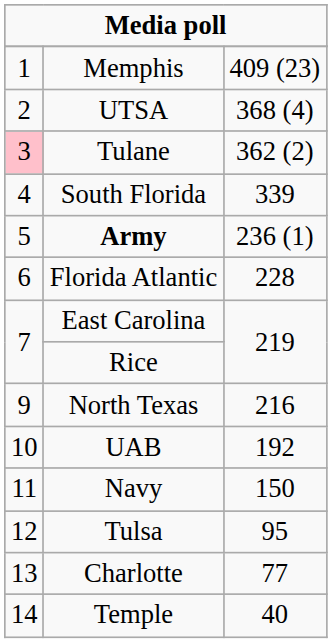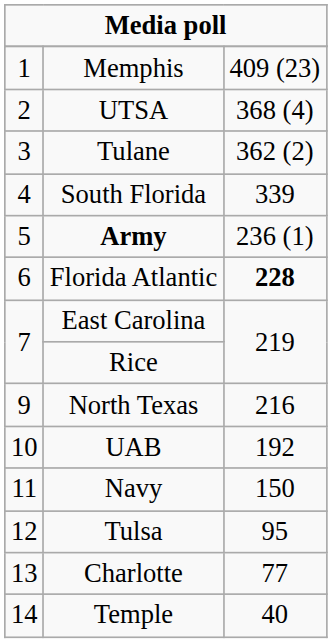(24, 151) pink background -> (24, 151) no background
(275, 278) normal -> (275, 278) bold
